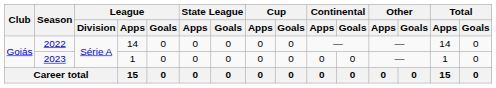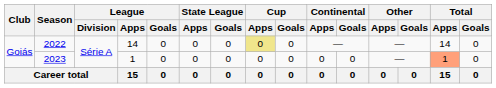(260, 43) no background -> (260, 43) khaki background
(445, 59) no background -> (445, 59) lightsalmon background
